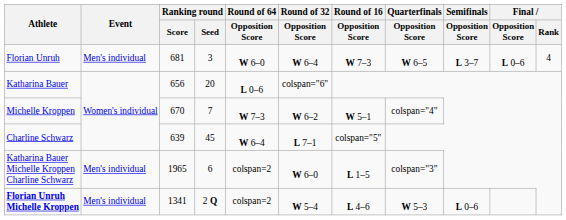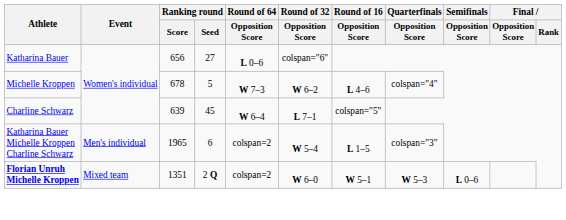- row: (33, 58)
(210, 85) 20 -> (210, 58) 27
(177, 111) 670 -> (177, 85) 678
(210, 111) 7 -> (210, 85) 5
(358, 117) W 5–1 -> (358, 90) L 4–6
(305, 175) W 6–0 -> (305, 149) W 5–4
(115, 202) Men's individual -> (106, 175) Mixed team
(177, 202) 1341 -> (177, 175) 1351
(305, 207) W 5–4 -> (305, 181) W 6–0
(358, 207) L 4–6 -> (358, 181) W 5–1
